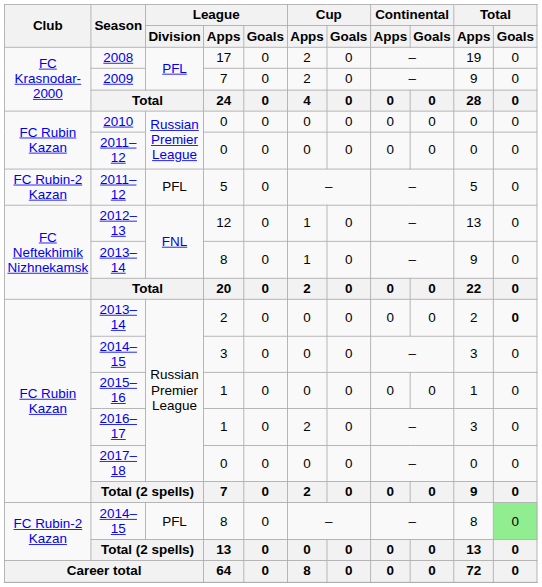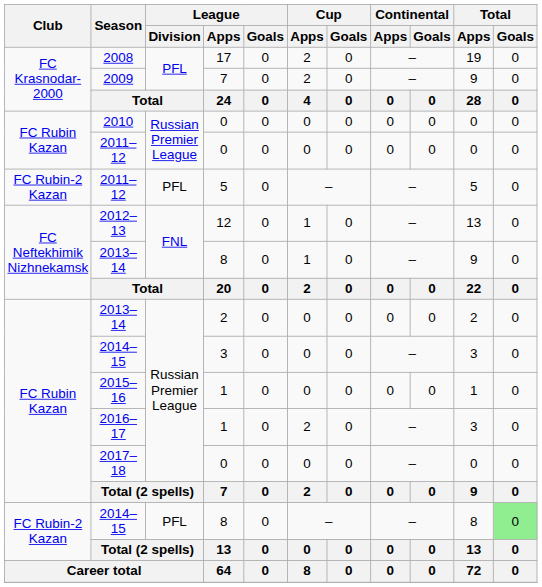(515, 317) bold -> (515, 317) normal
